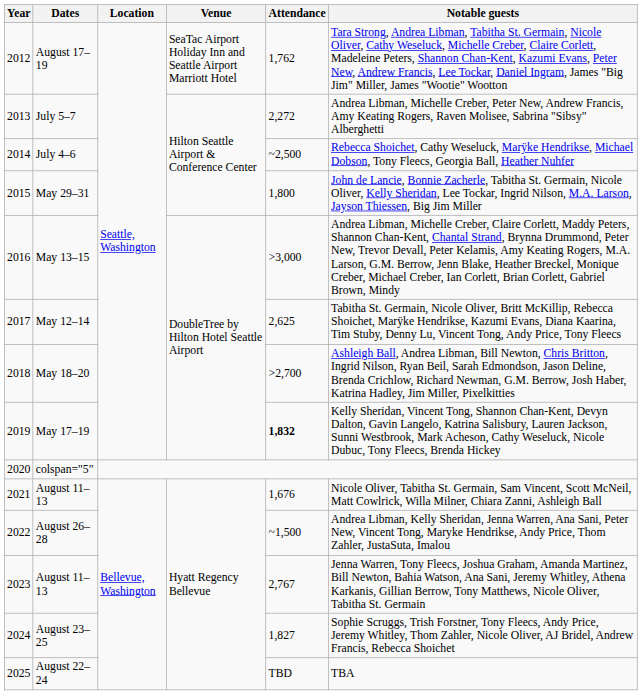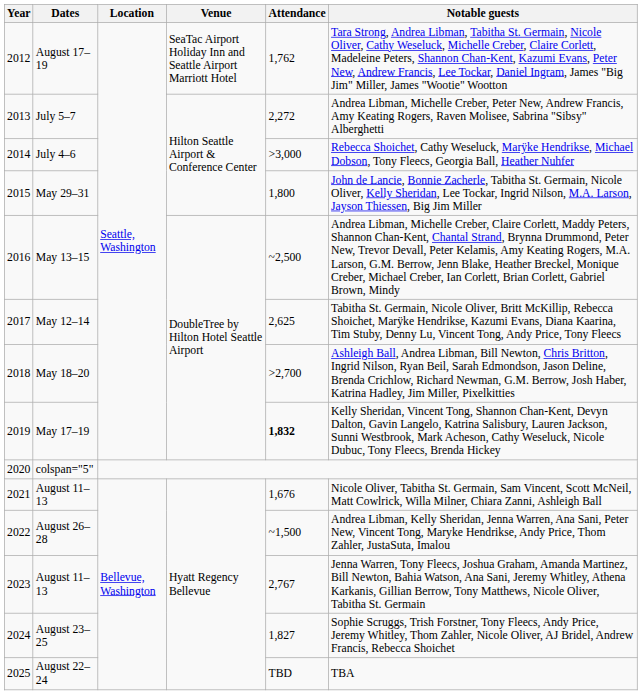(285, 154) ~2,500 -> (285, 154) >3,000
(285, 257) >3,000 -> (285, 257) ~2,500
